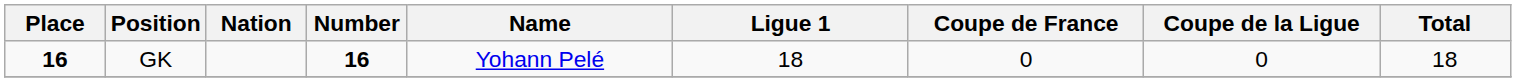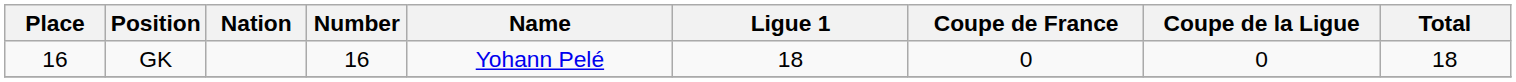(55, 59) bold -> (55, 59) normal
(357, 59) bold -> (357, 59) normal
